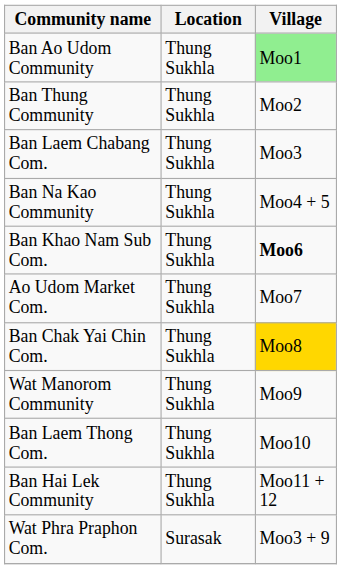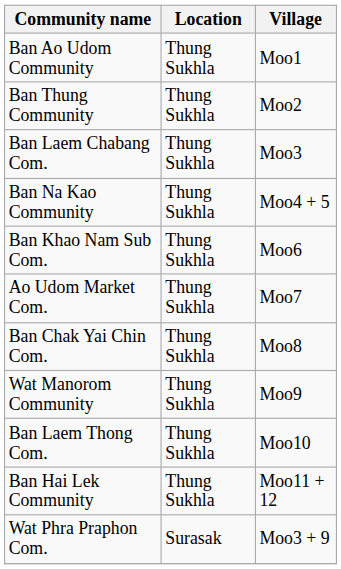(281, 57) lightgreen background -> (281, 57) no background
(281, 250) bold -> (281, 250) normal
(281, 346) gold background -> (281, 346) no background
